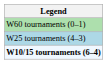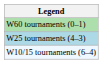(53, 51) bold -> (51, 51) normal
